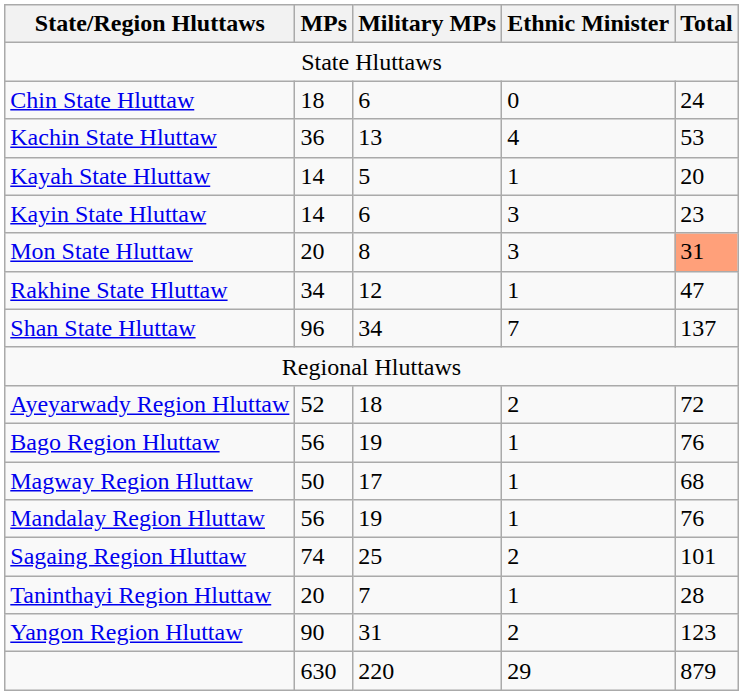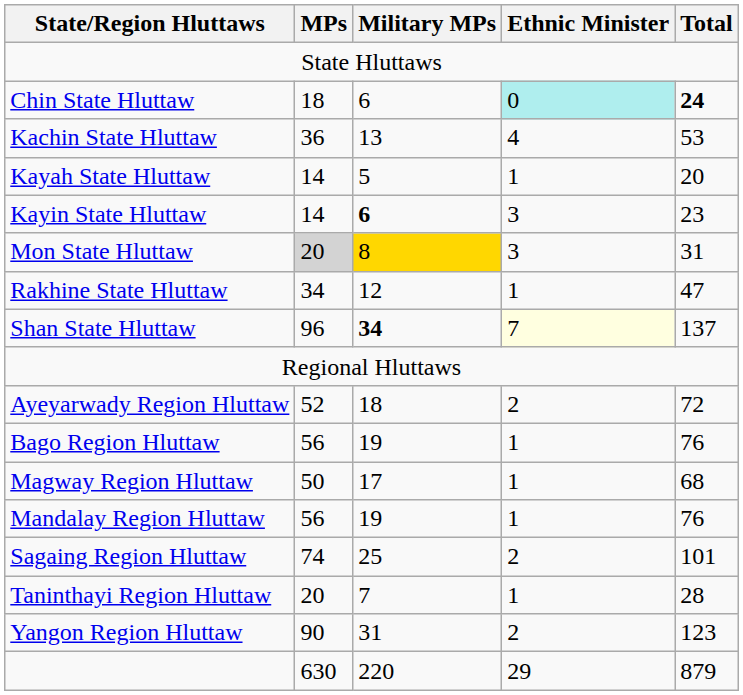(513, 99) no background -> (513, 99) paleturquoise background
(692, 99) normal -> (692, 99) bold
(364, 213) normal -> (364, 213) bold
(312, 251) no background -> (312, 251) lightgrey background
(364, 251) no background -> (364, 251) gold background
(692, 251) lightsalmon background -> (692, 251) no background
(370, 328) normal -> (370, 328) bold
(513, 328) no background -> (513, 328) lightyellow background
